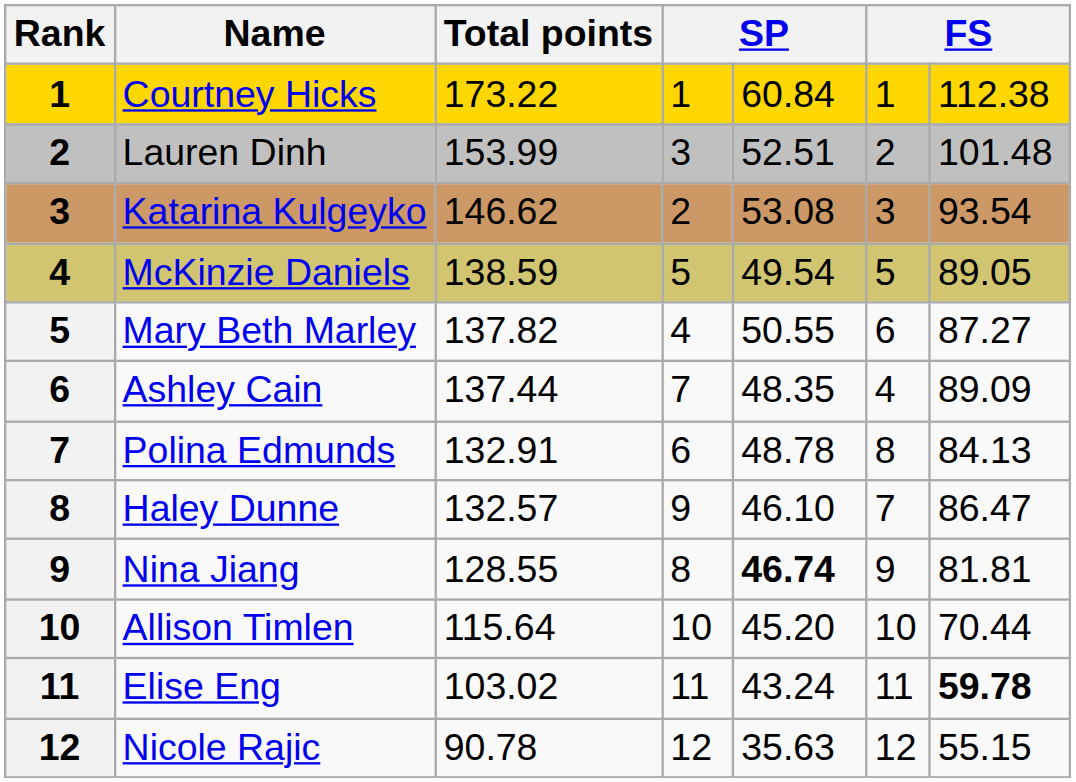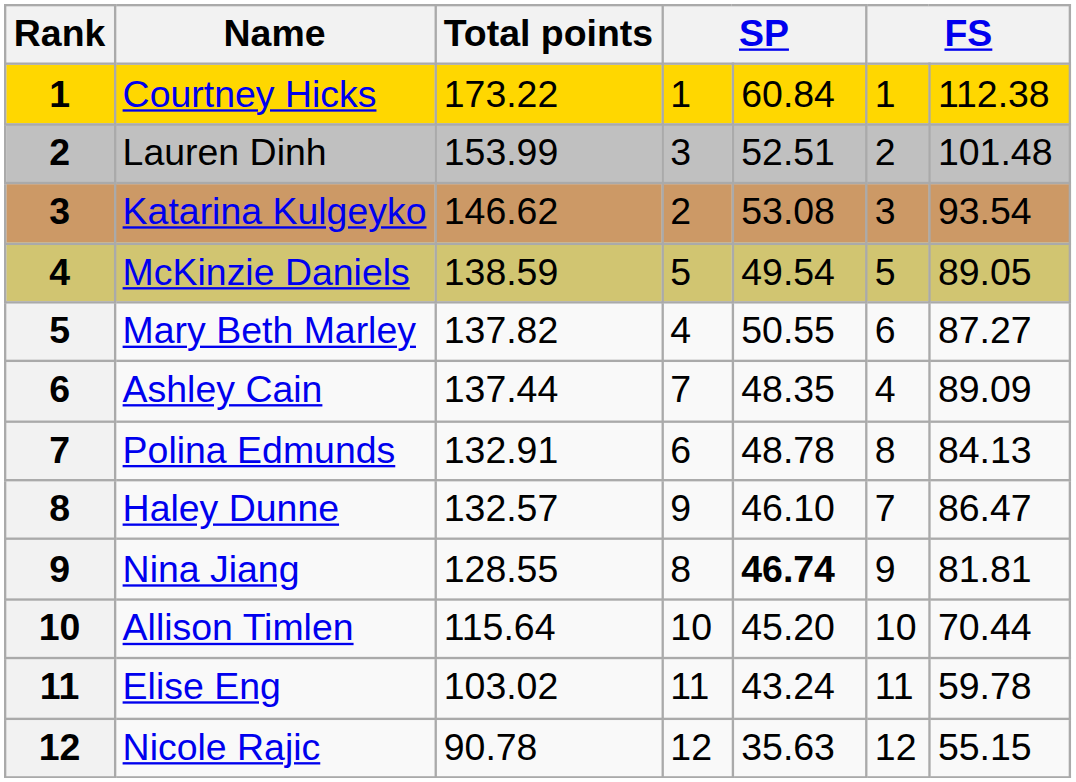(985, 687) bold -> (985, 687) normal
